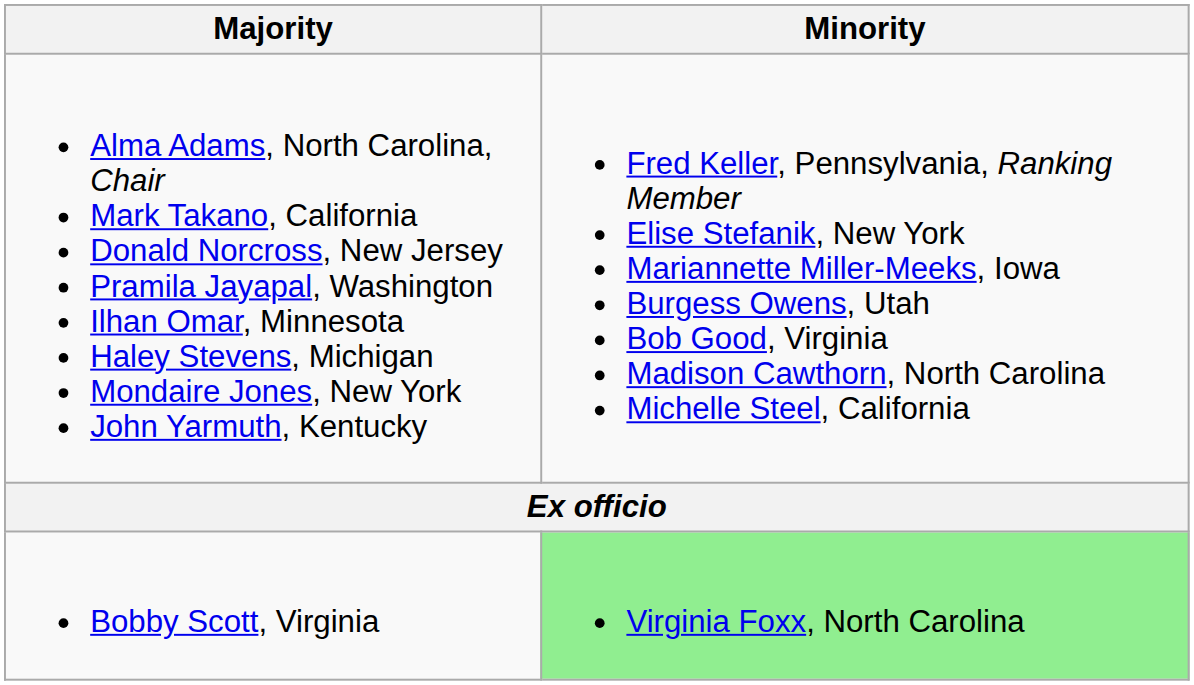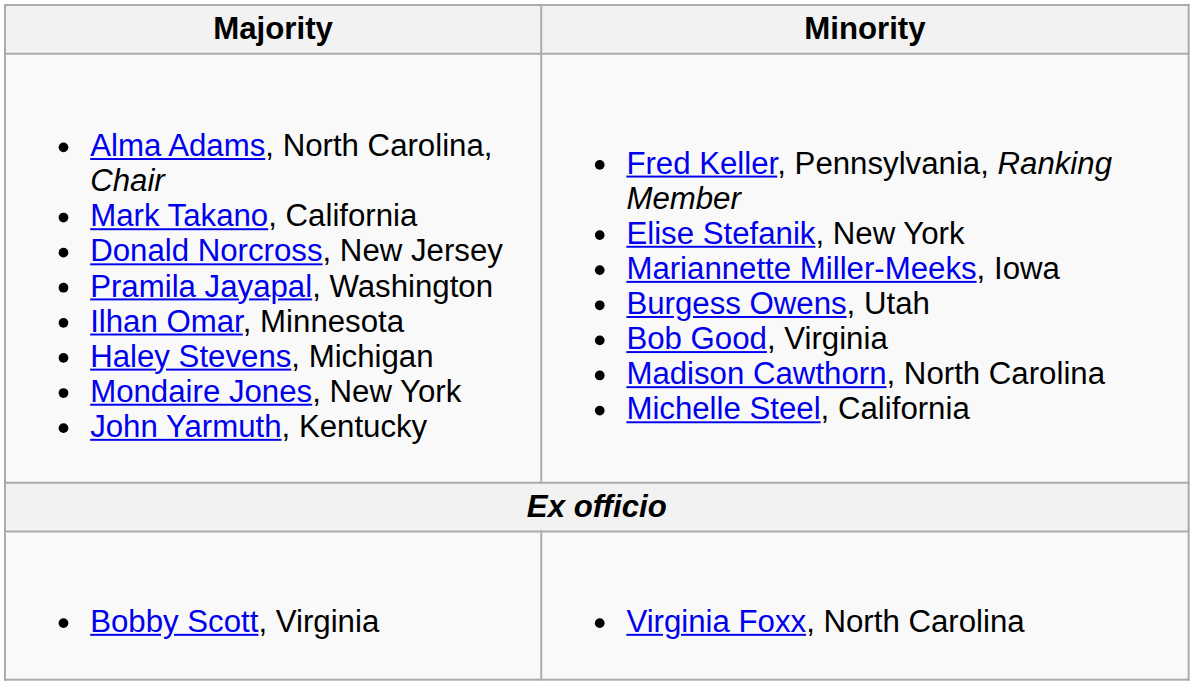(865, 623) lightgreen background -> (865, 623) no background
